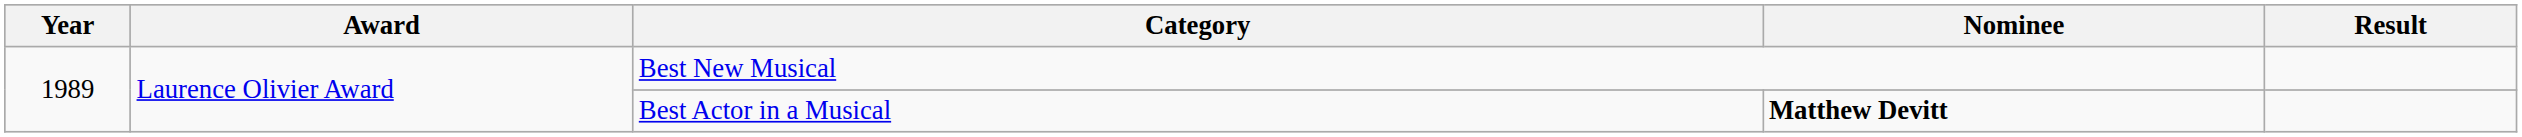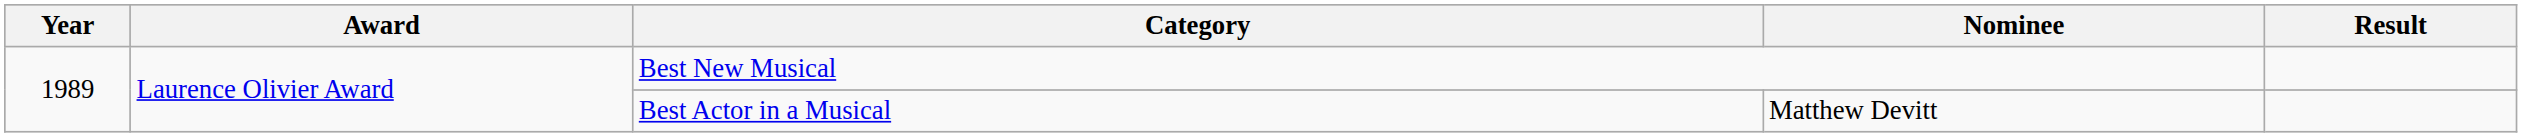(1858, 110) bold -> (1853, 110) normal
